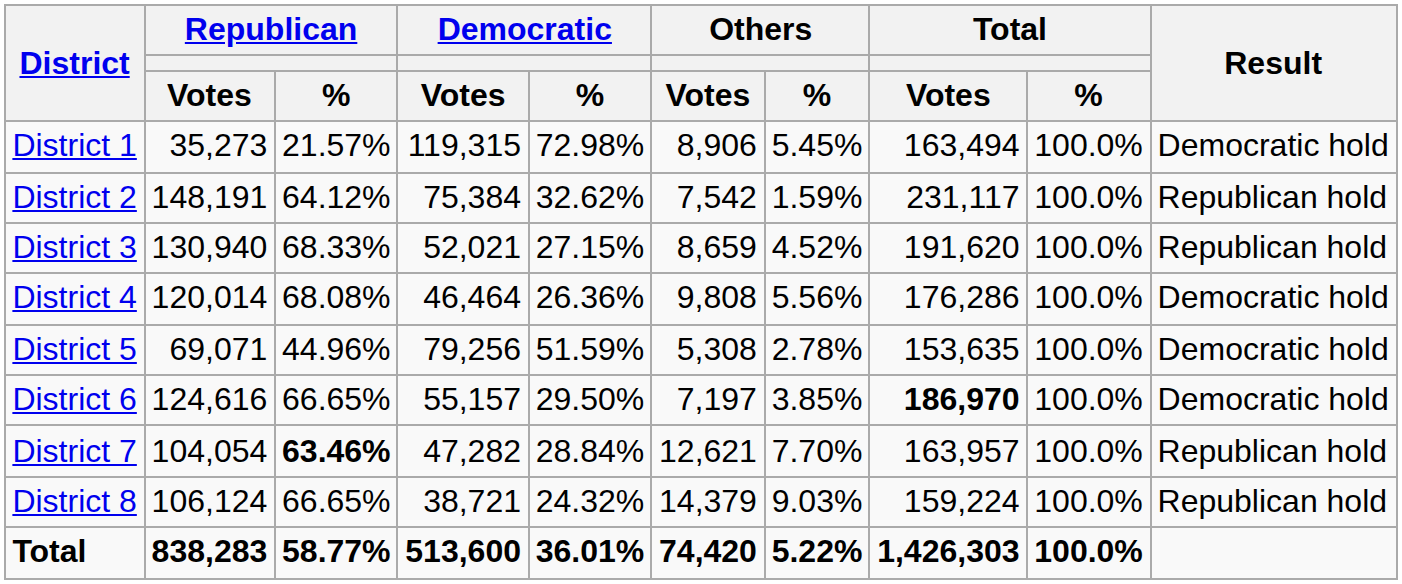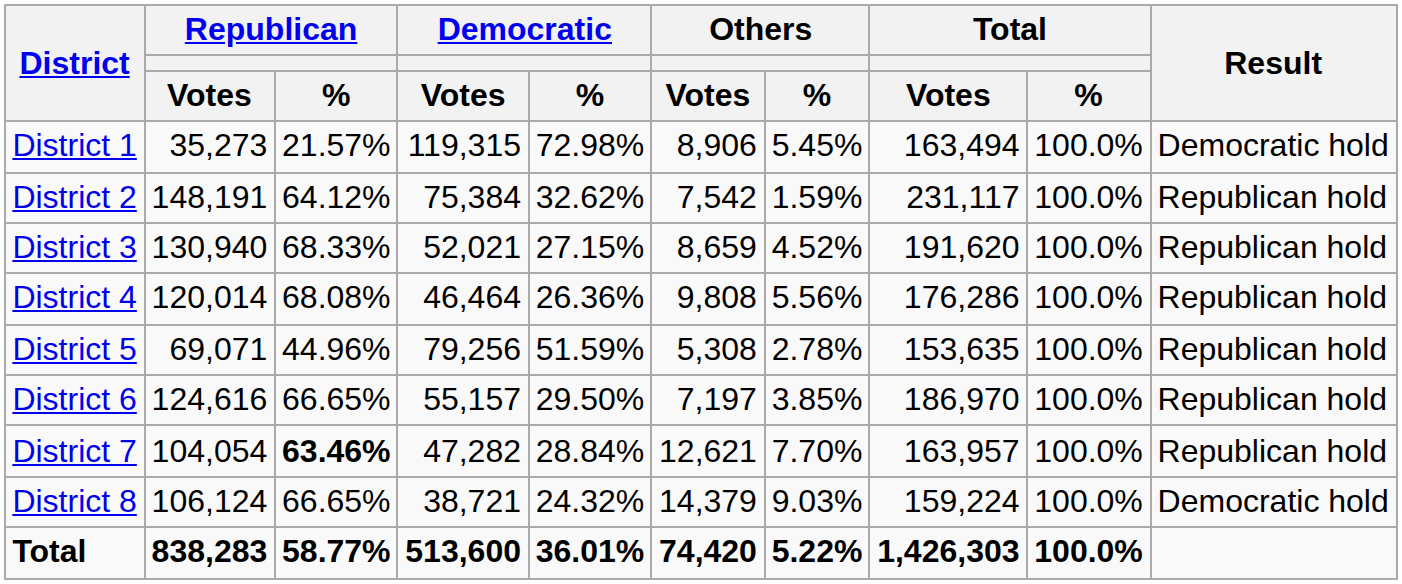(1273, 298) Democratic hold -> (1272, 298) Republican hold
(1273, 349) Democratic hold -> (1272, 349) Republican hold
(962, 399) bold -> (962, 399) normal
(1273, 399) Democratic hold -> (1272, 399) Republican hold
(1272, 501) Republican hold -> (1273, 501) Democratic hold
